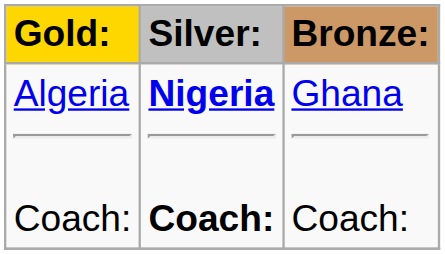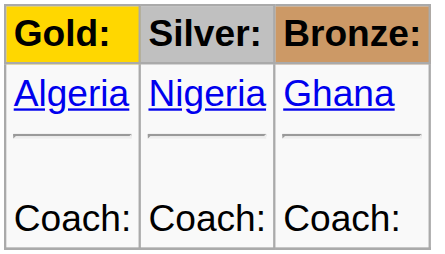(211, 155) bold -> (207, 155) normal
